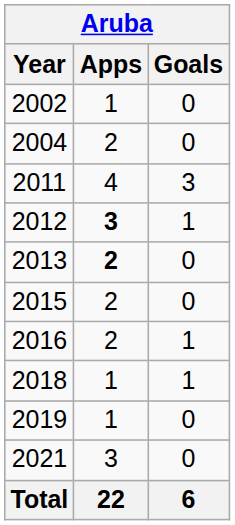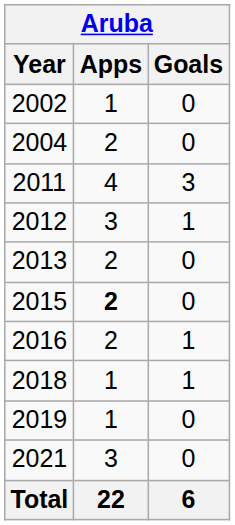(111, 222) bold -> (111, 222) normal
(111, 261) bold -> (111, 261) normal
(111, 301) normal -> (111, 301) bold
